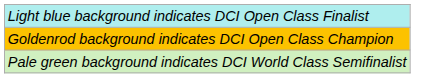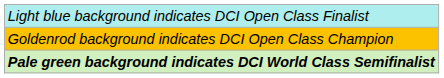(207, 62) normal -> (221, 62) bold
